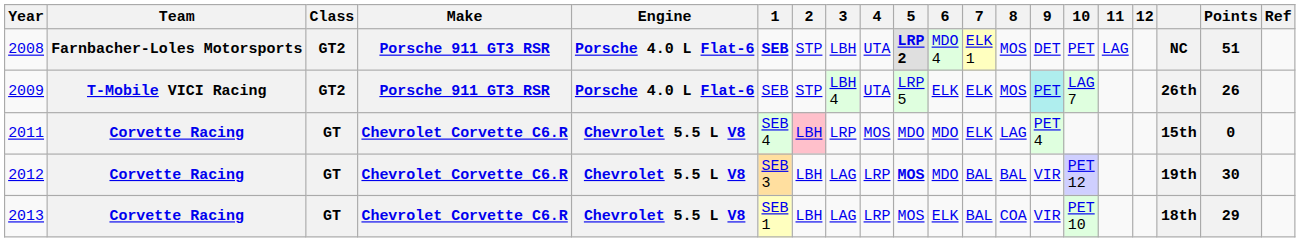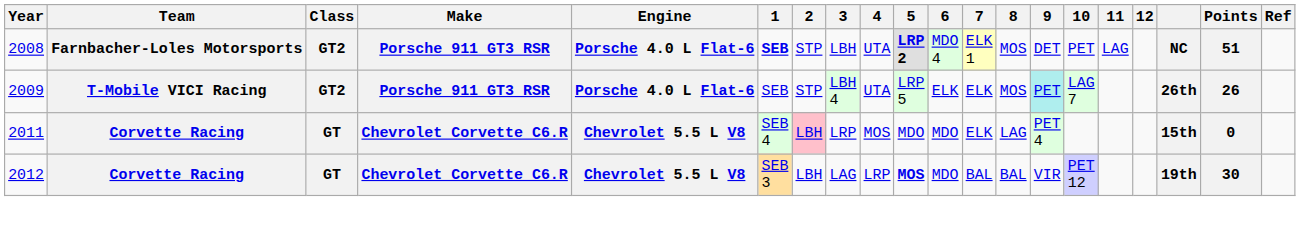- row: (26, 216)
